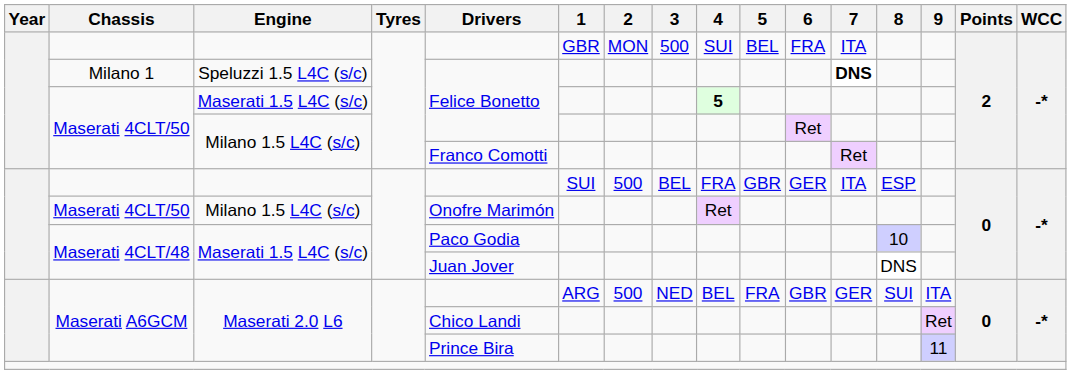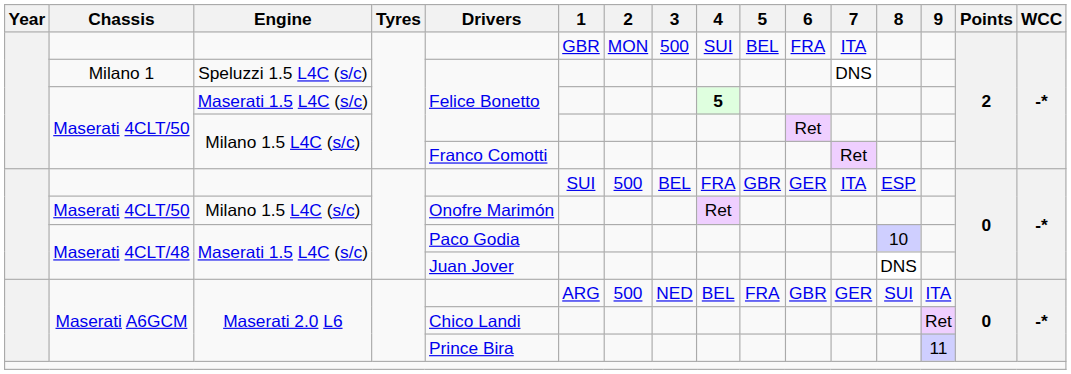(853, 73) bold -> (853, 73) normal
